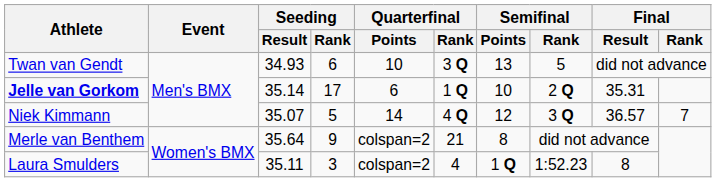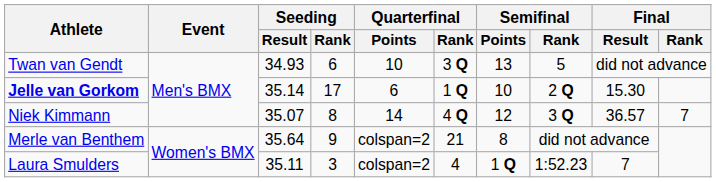(625, 90) 35.31 -> (625, 90) 15.30
(333, 115) 5 -> (333, 115) 8
(625, 165) 8 -> (625, 165) 7
